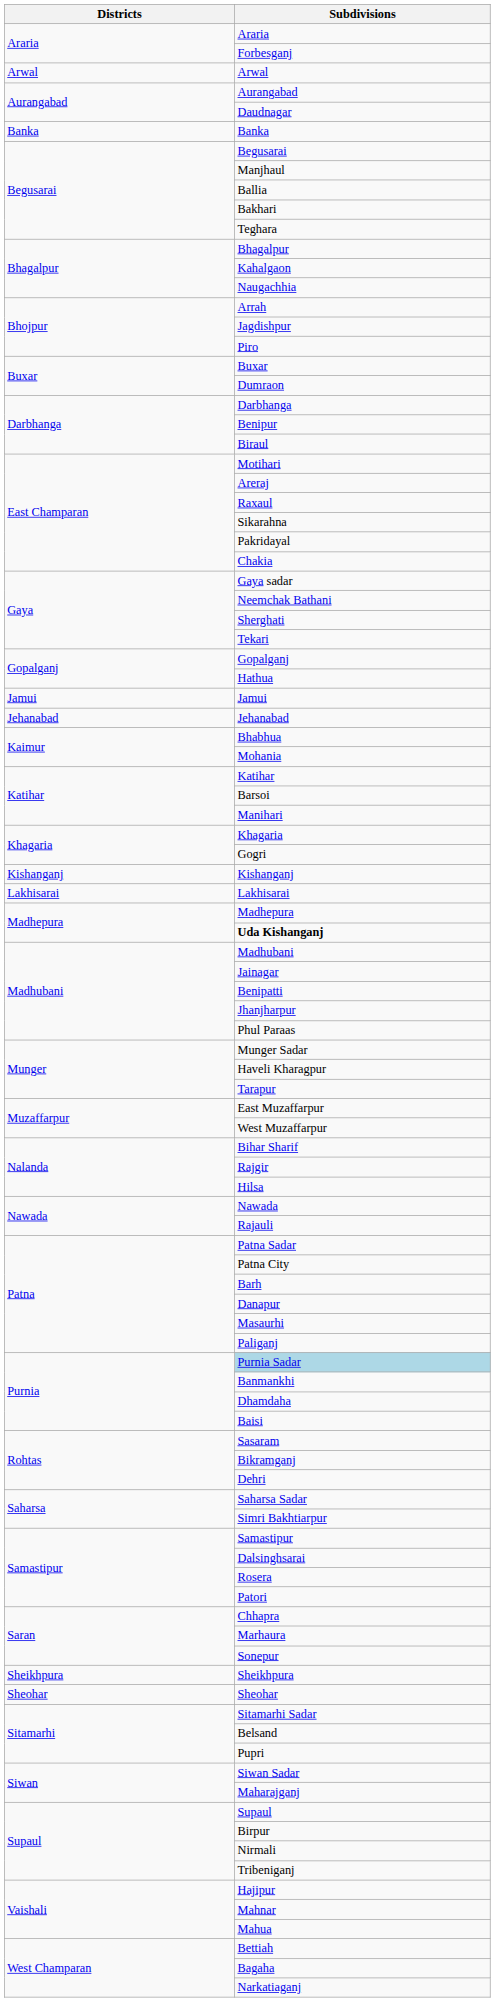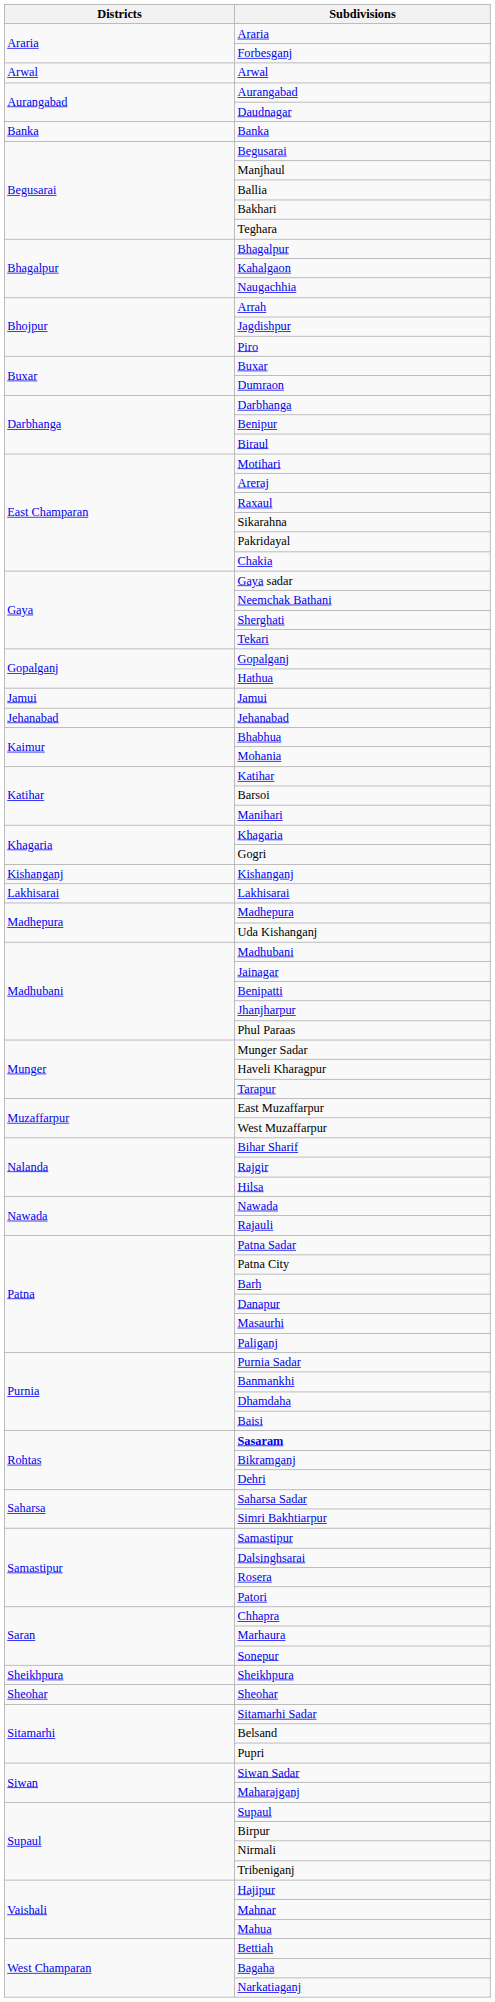(280, 932) bold -> (277, 932) normal
(269, 1362) lightblue background -> (269, 1362) no background
(258, 1440) normal -> (260, 1440) bold
